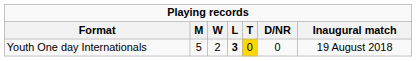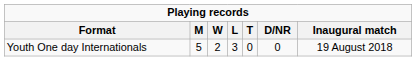(235, 47) bold -> (235, 47) normal
(250, 47) gold background -> (250, 47) no background
